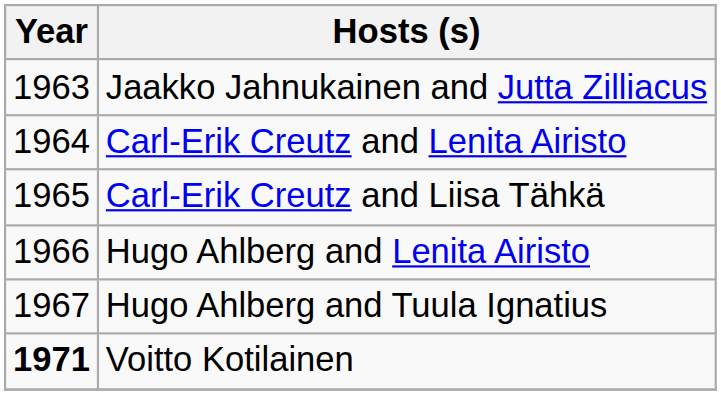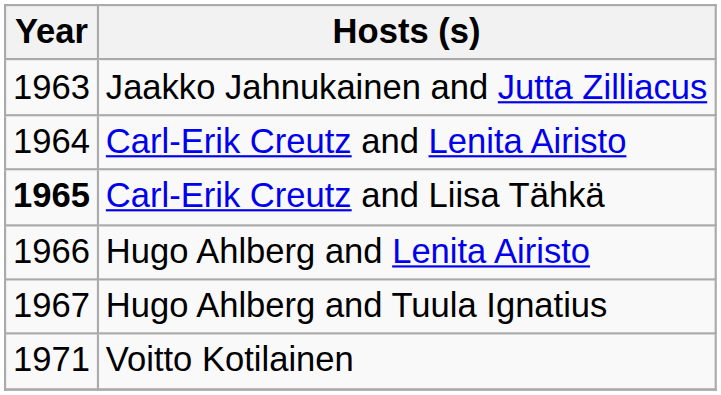(51, 196) normal -> (51, 196) bold
(51, 360) bold -> (51, 360) normal
